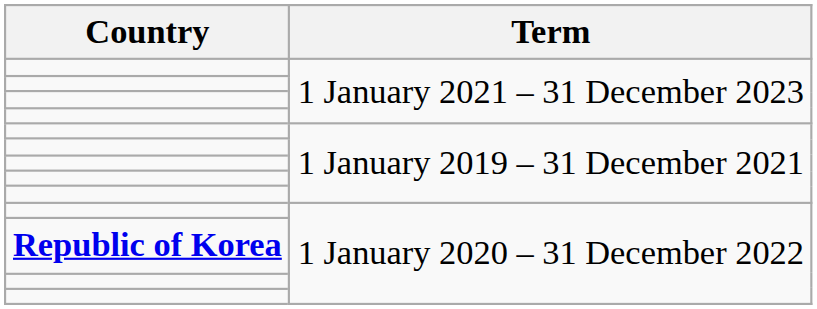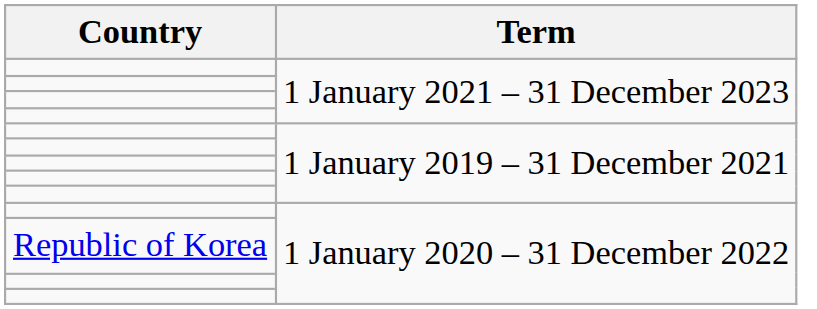(147, 244) bold -> (140, 244) normal
